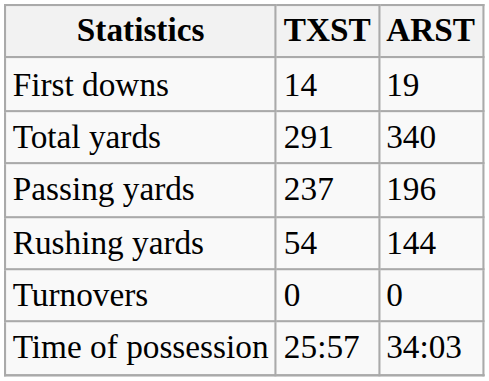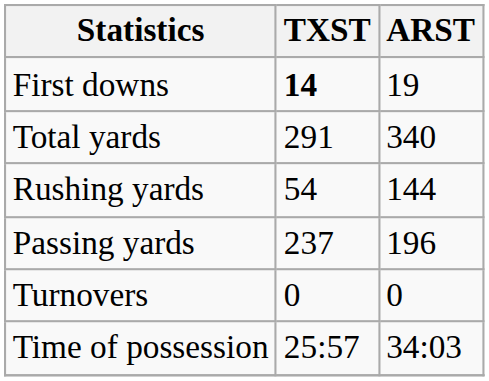(300, 83) normal -> (300, 83) bold
rows swapped: (108, 242) <-> (104, 189)
